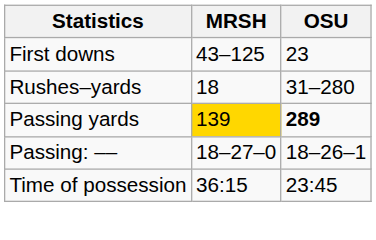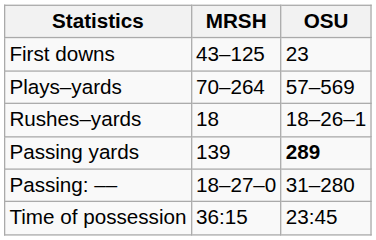+ row: (66, 86)
(320, 86) 31–280 -> (326, 119) 18–26–1
(213, 119) gold background -> (213, 152) no background
(326, 152) 18–26–1 -> (320, 185) 31–280
